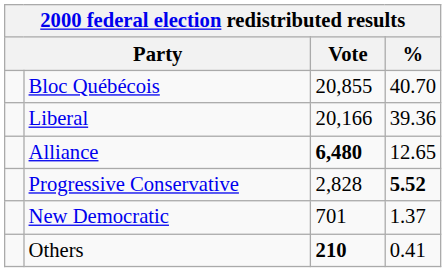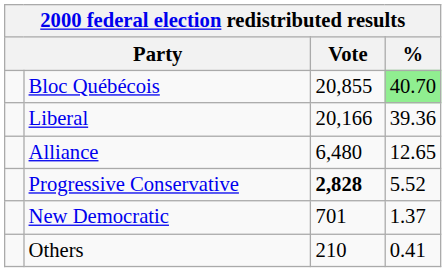(413, 86) no background -> (413, 86) lightgreen background
(339, 151) bold -> (339, 151) normal
(339, 184) normal -> (339, 184) bold
(408, 184) bold -> (408, 184) normal
(331, 250) bold -> (331, 250) normal
